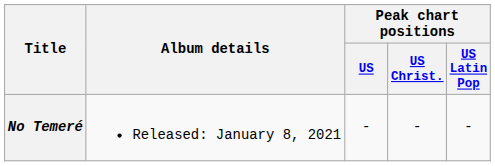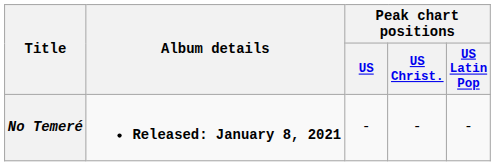(215, 136) normal -> (215, 136) bold
